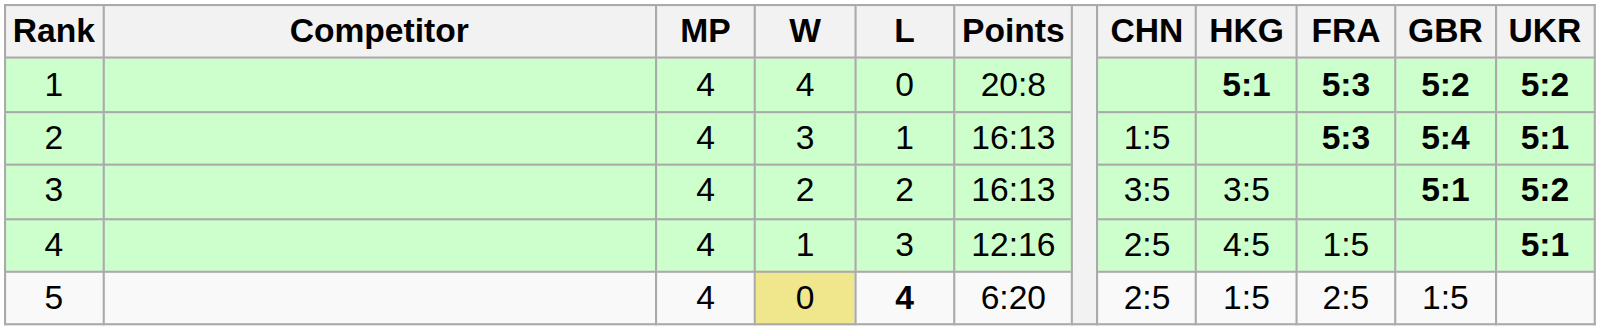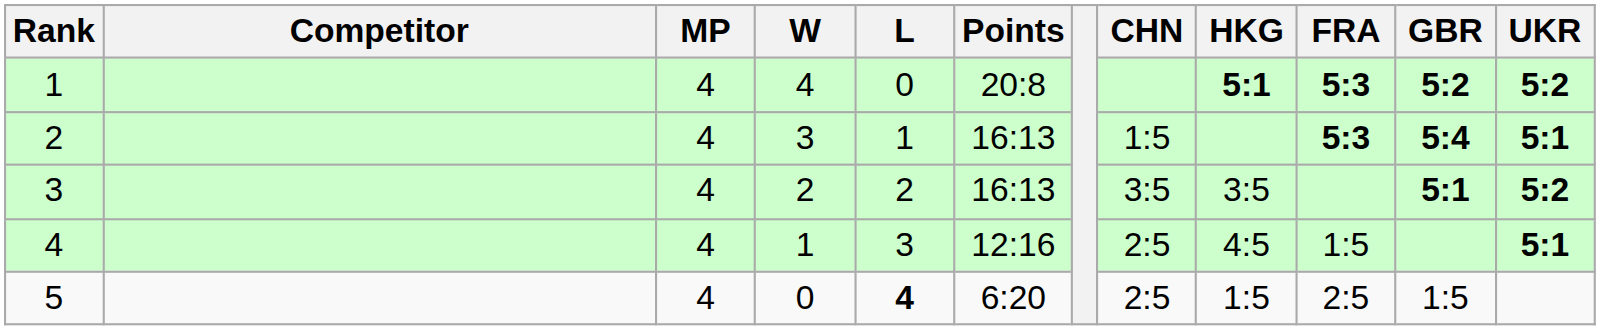(805, 297) khaki background -> (805, 297) no background
